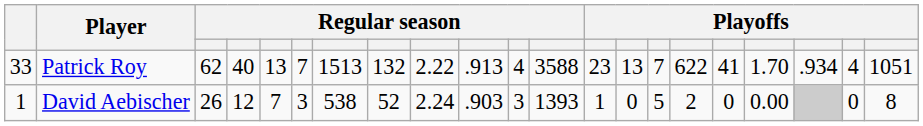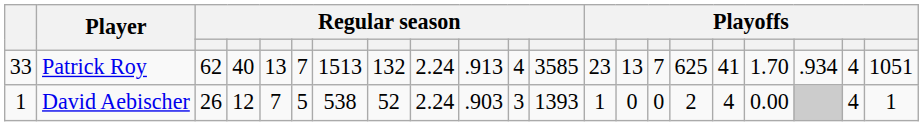(435, 67) 2.22 -> (435, 67) 2.24
(557, 67) 3588 -> (557, 67) 3585
(691, 67) 622 -> (691, 67) 625
(302, 102) 3 -> (302, 102) 5
(659, 102) 5 -> (659, 102) 0
(729, 102) 0 -> (729, 102) 4
(853, 102) 0 -> (853, 102) 4
(891, 102) 8 -> (891, 102) 1
